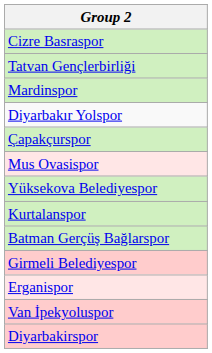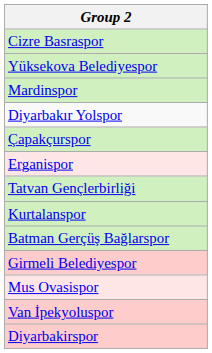(72, 66) Tatvan Gençlerbirliği -> (83, 66) Yüksekova Belediyespor
(53, 164) Mus Ovasispor -> (40, 164) Erganispor
(83, 188) Yüksekova Belediyespor -> (72, 188) Tatvan Gençlerbirliği
(40, 287) Erganispor -> (53, 287) Mus Ovasispor
